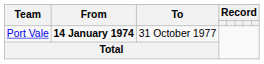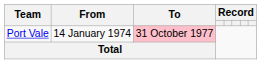(94, 34) bold -> (92, 34) normal
(177, 34) no background -> (175, 34) pink background
